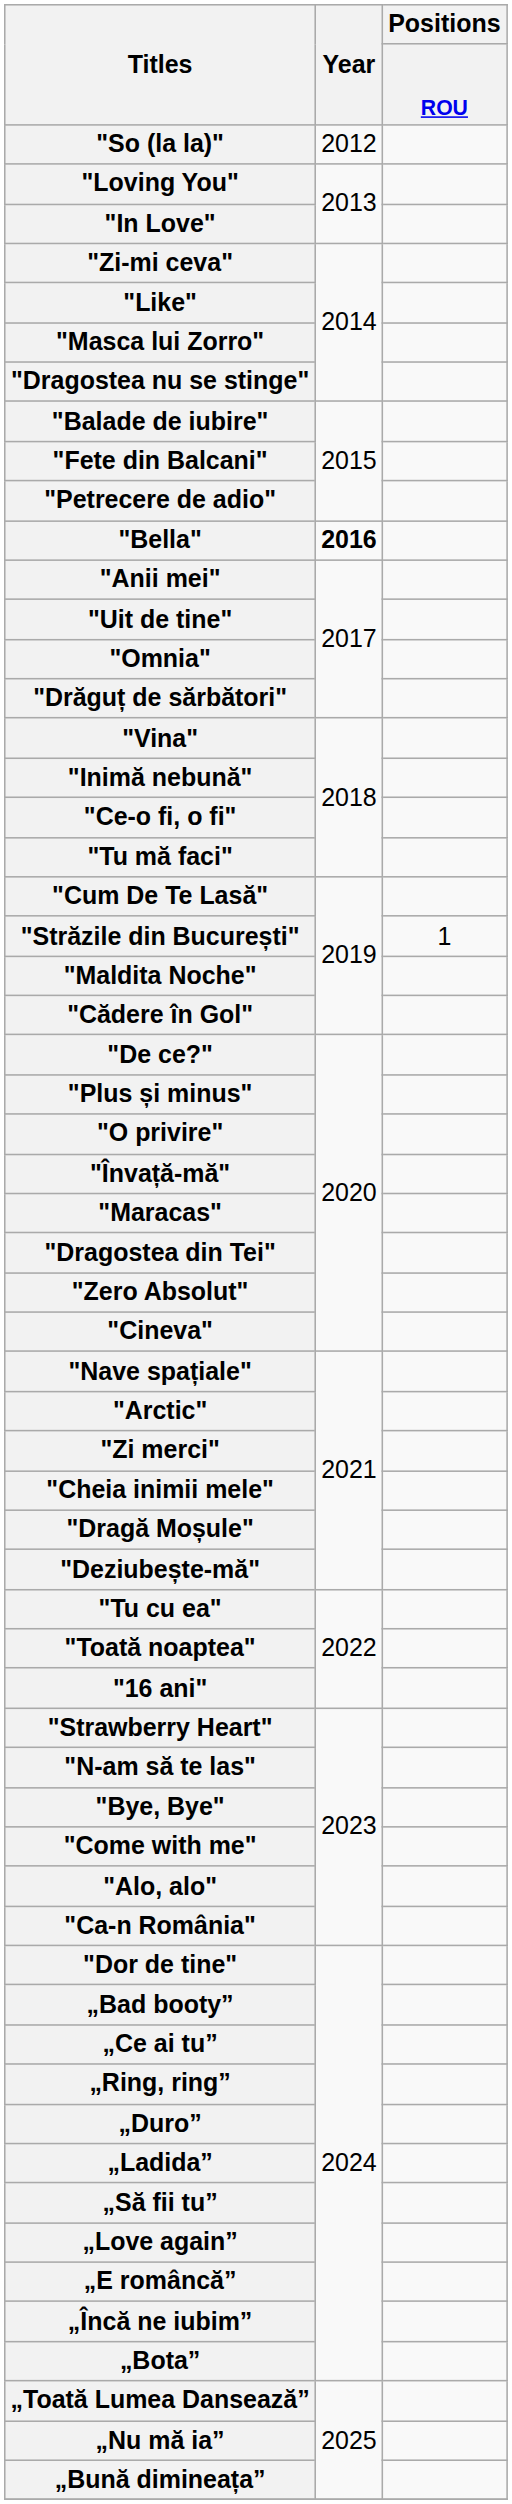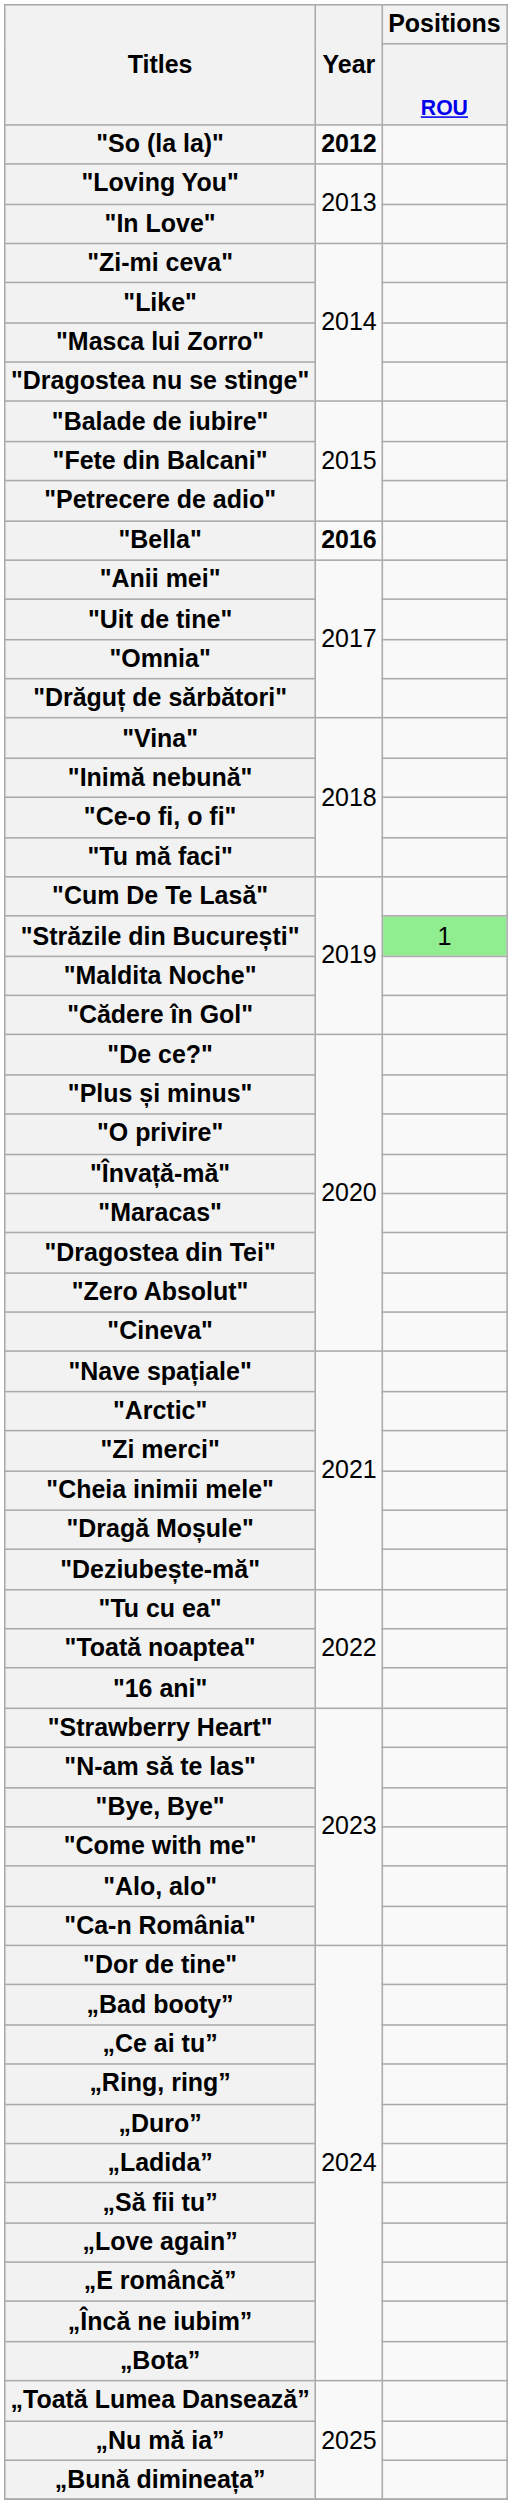(349, 144) normal -> (349, 144) bold
(444, 935) no background -> (444, 935) lightgreen background
